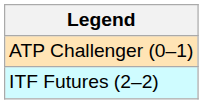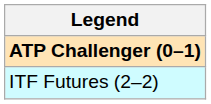(101, 50) normal -> (105, 50) bold
